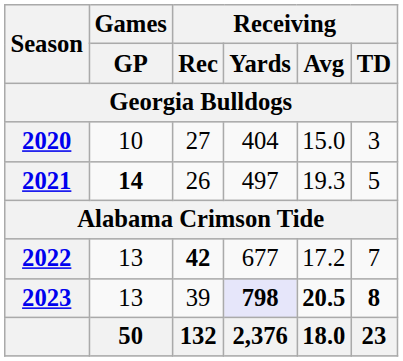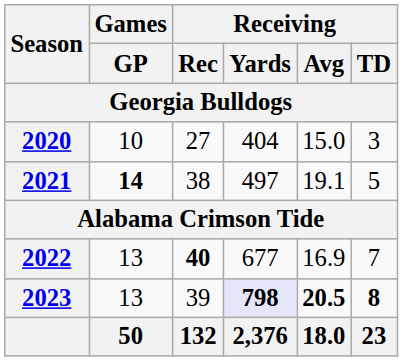(198, 180) 26 -> (198, 180) 38
(324, 180) 19.3 -> (324, 180) 19.1
(198, 258) 42 -> (198, 258) 40
(324, 258) 17.2 -> (324, 258) 16.9
